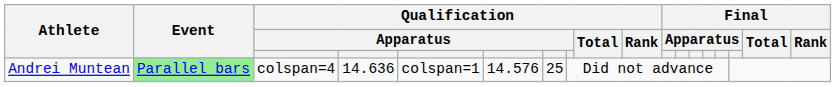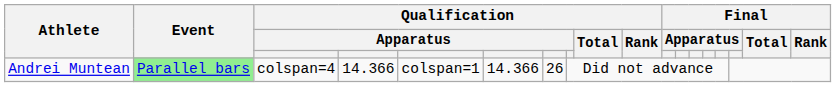(368, 69) 14.636 -> (368, 69) 14.366
(513, 69) 14.576 -> (513, 69) 14.366
(555, 69) 25 -> (555, 69) 26
